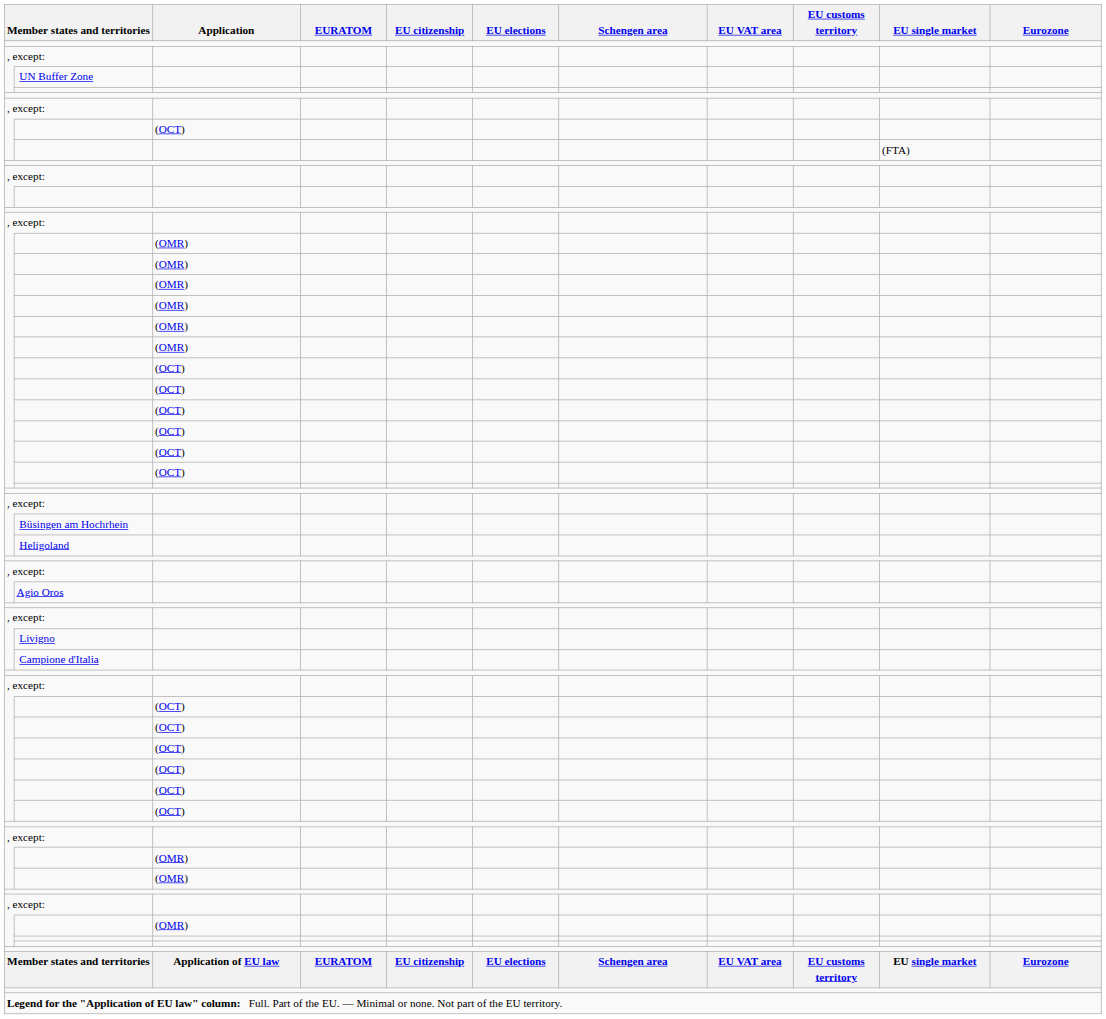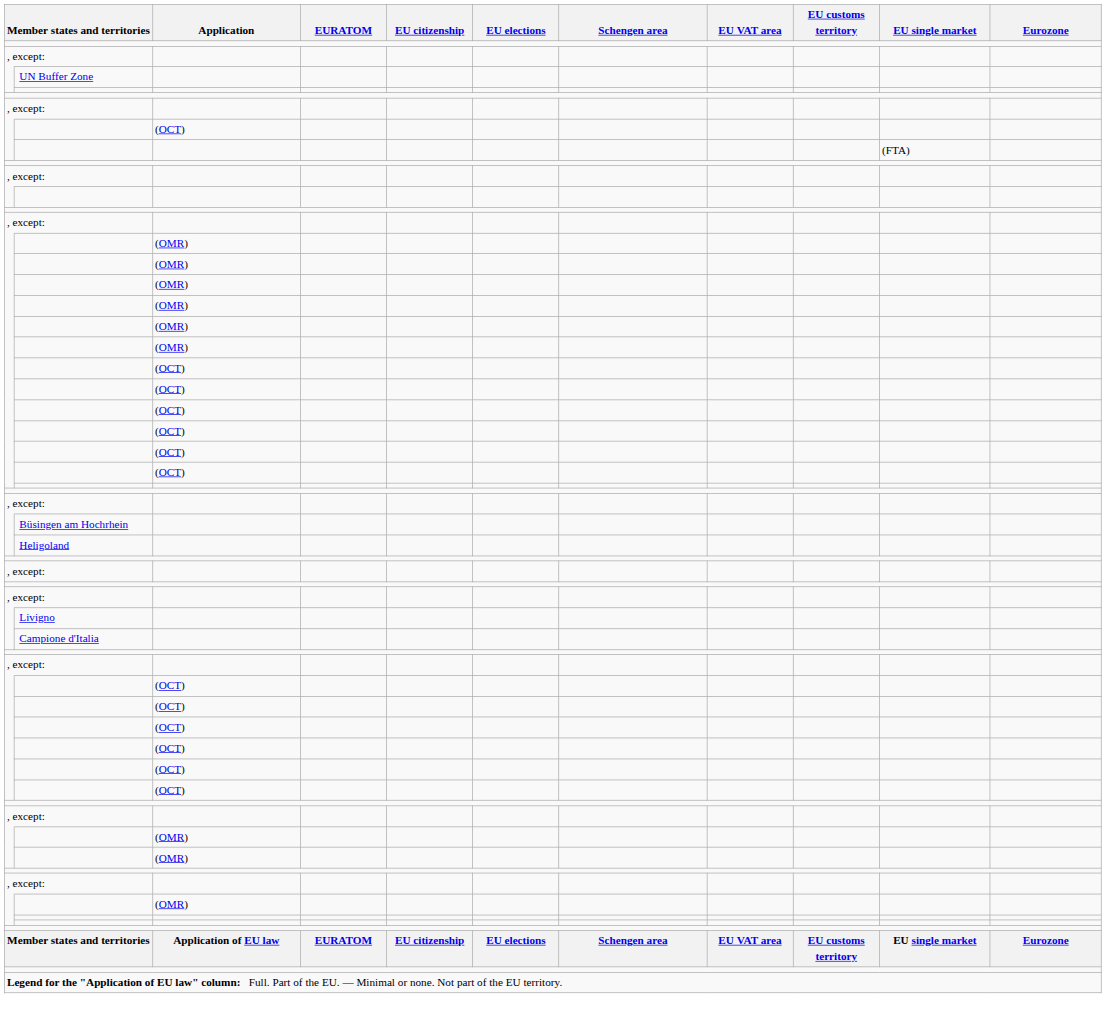- row: (40, 592)
